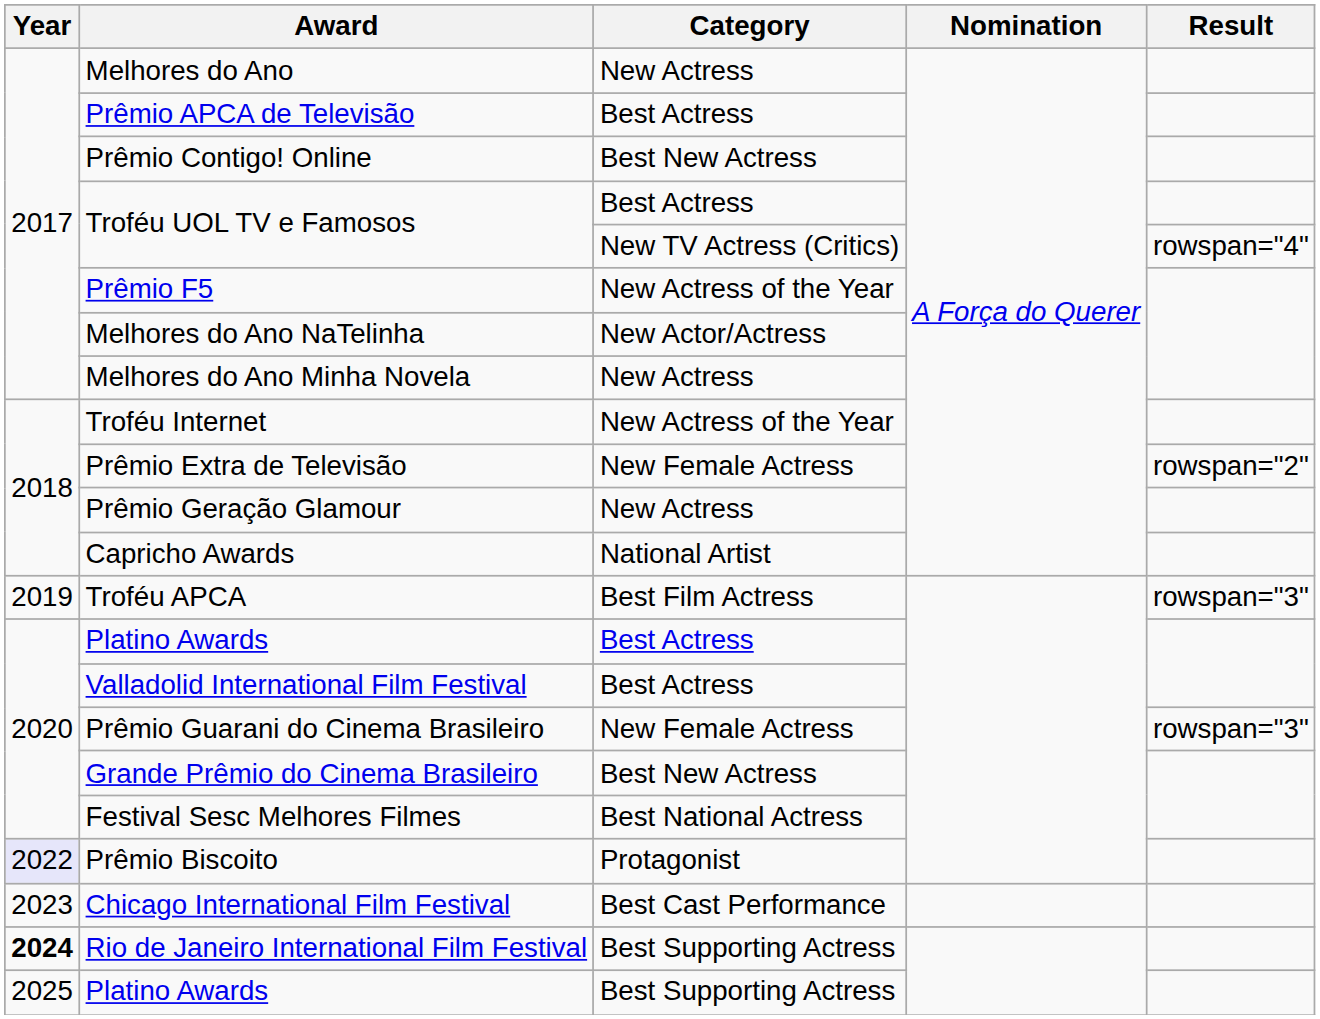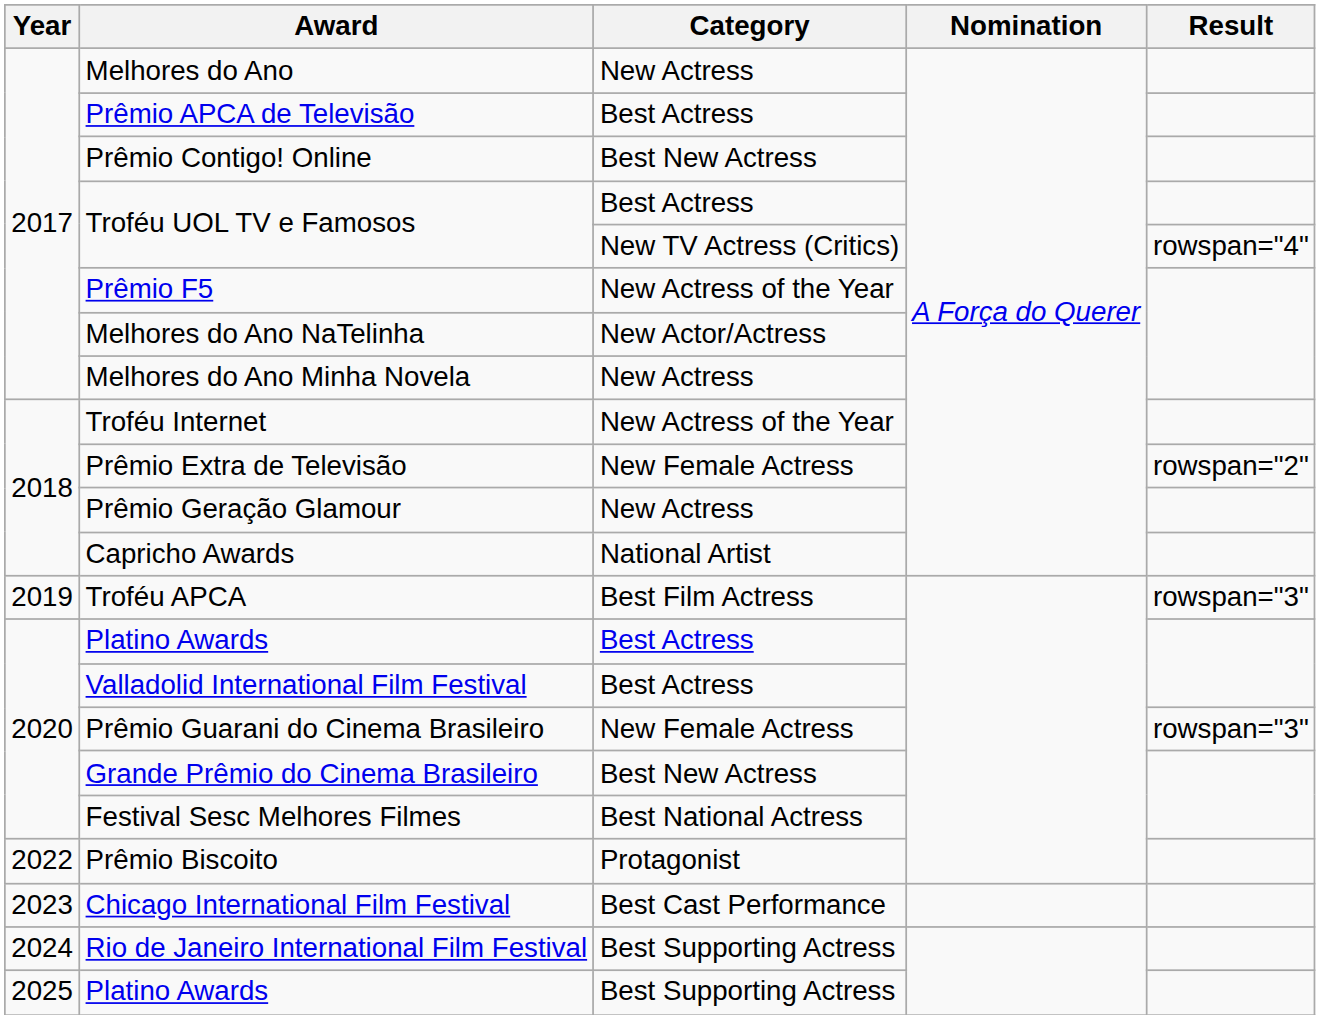(42, 860) lavender background -> (42, 860) no background
(42, 948) bold -> (42, 948) normal
